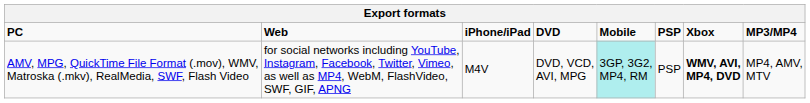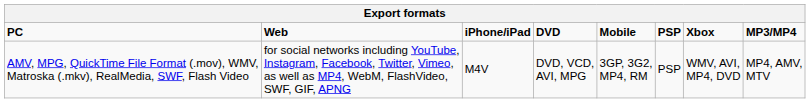(626, 69) paleturquoise background -> (626, 69) no background
(713, 69) bold -> (713, 69) normal
